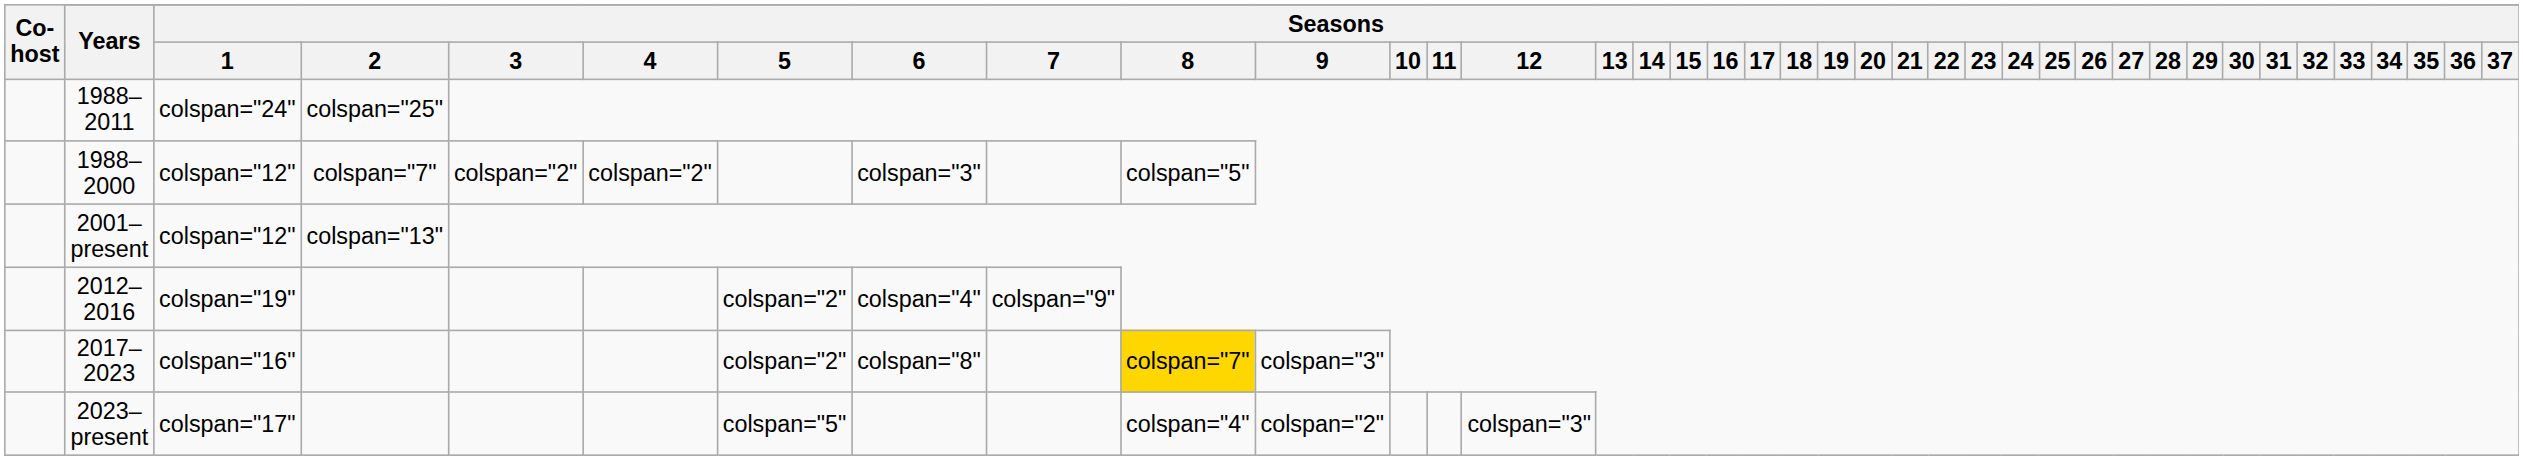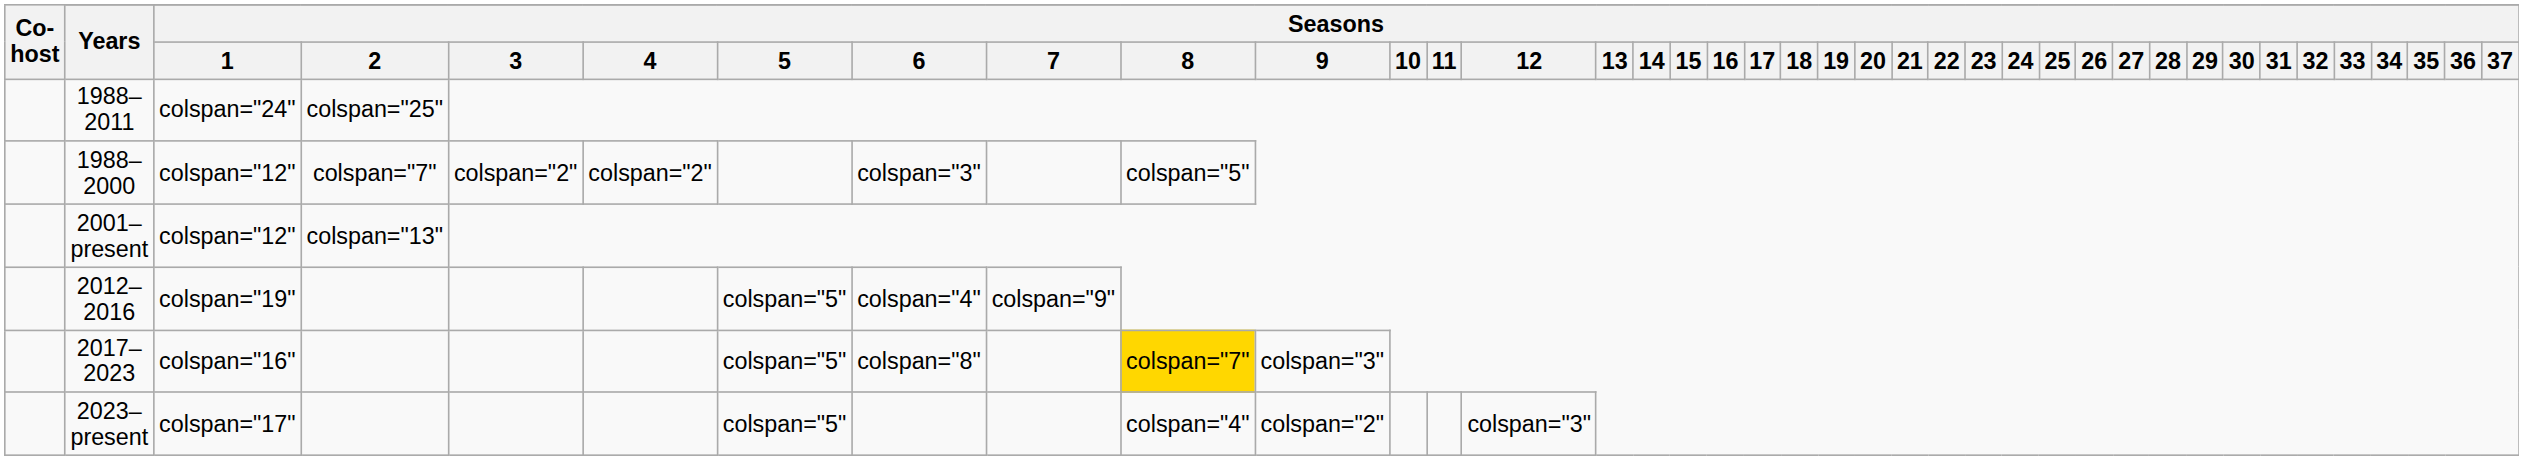(785, 299) colspan="2" -> (785, 299) colspan="5"
(785, 361) colspan="2" -> (785, 361) colspan="5"
